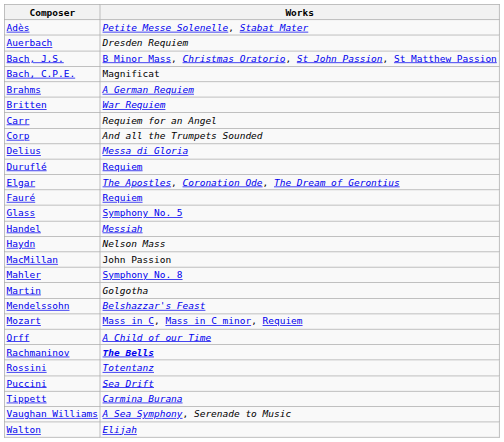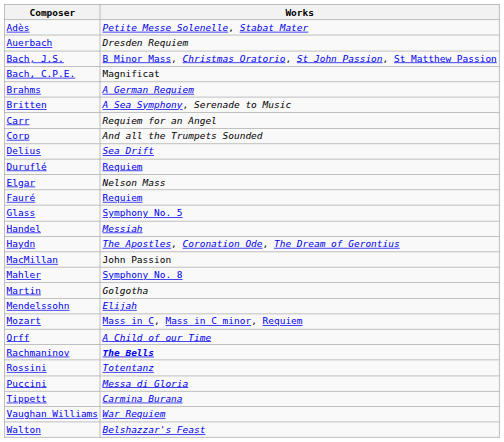(134, 105) War Requiem -> (197, 105) A Sea Symphony, Serenade to Music
(145, 151) Messa di Gloria -> (128, 151) Sea Drift
(251, 182) The Apostles, Coronation Ode, The Dream of Gerontius -> (134, 182) Nelson Mass
(134, 244) Nelson Mass -> (251, 244) The Apostles, Coronation Ode, The Dream of Gerontius
(154, 306) Belshazzar's Feast -> (120, 306) Elijah
(128, 383) Sea Drift -> (145, 383) Messa di Gloria
(197, 414) A Sea Symphony, Serenade to Music -> (134, 414) War Requiem
(120, 430) Elijah -> (154, 430) Belshazzar's Feast
